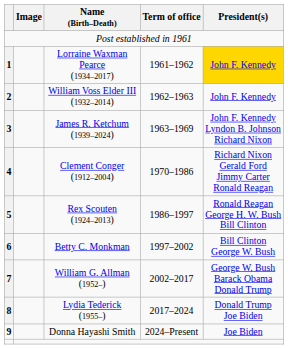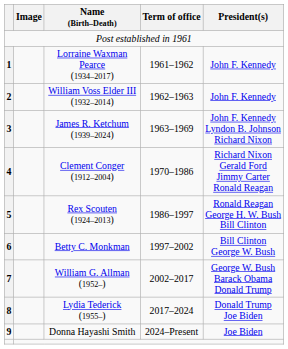(243, 65) gold background -> (243, 65) no background
